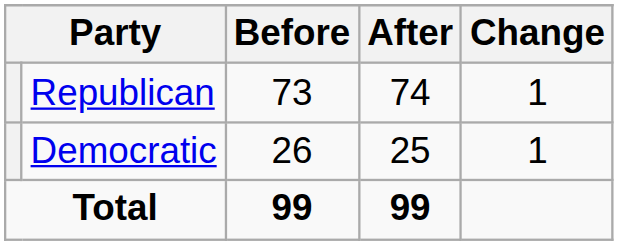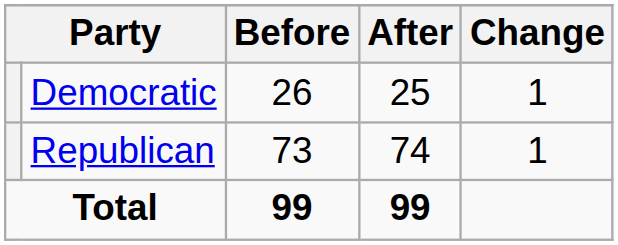rows swapped: (123, 92) <-> (124, 150)
